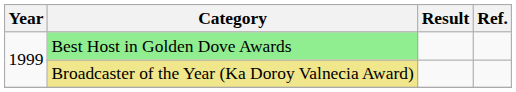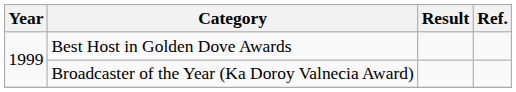(172, 45) lightgreen background -> (172, 45) no background
(233, 73) khaki background -> (233, 73) no background
